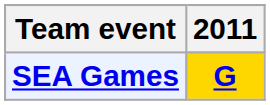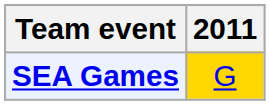(225, 76) bold -> (225, 76) normal
